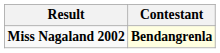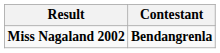(172, 36) lightyellow background -> (172, 36) no background
